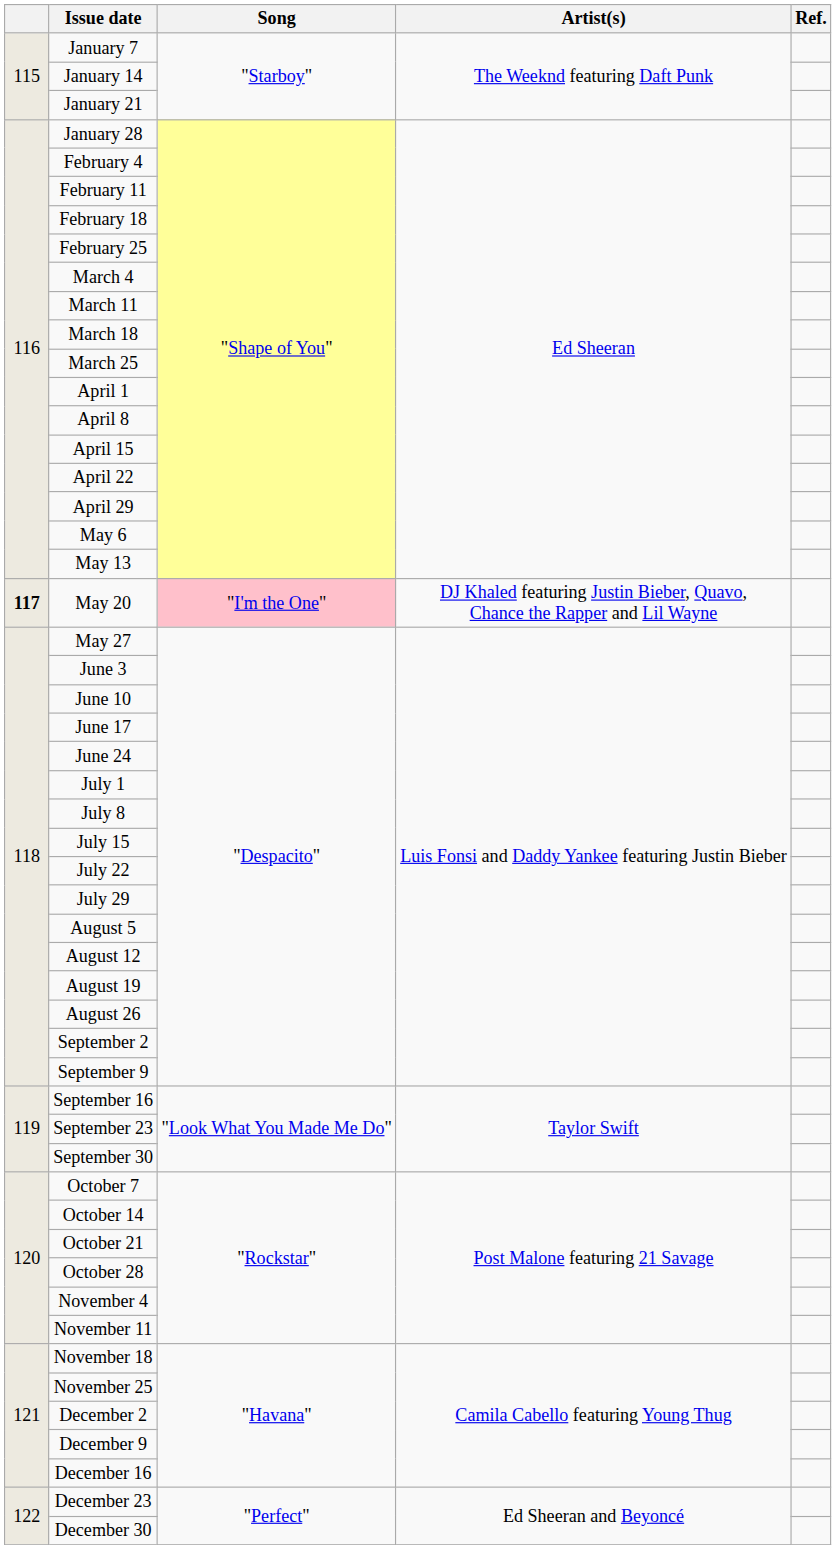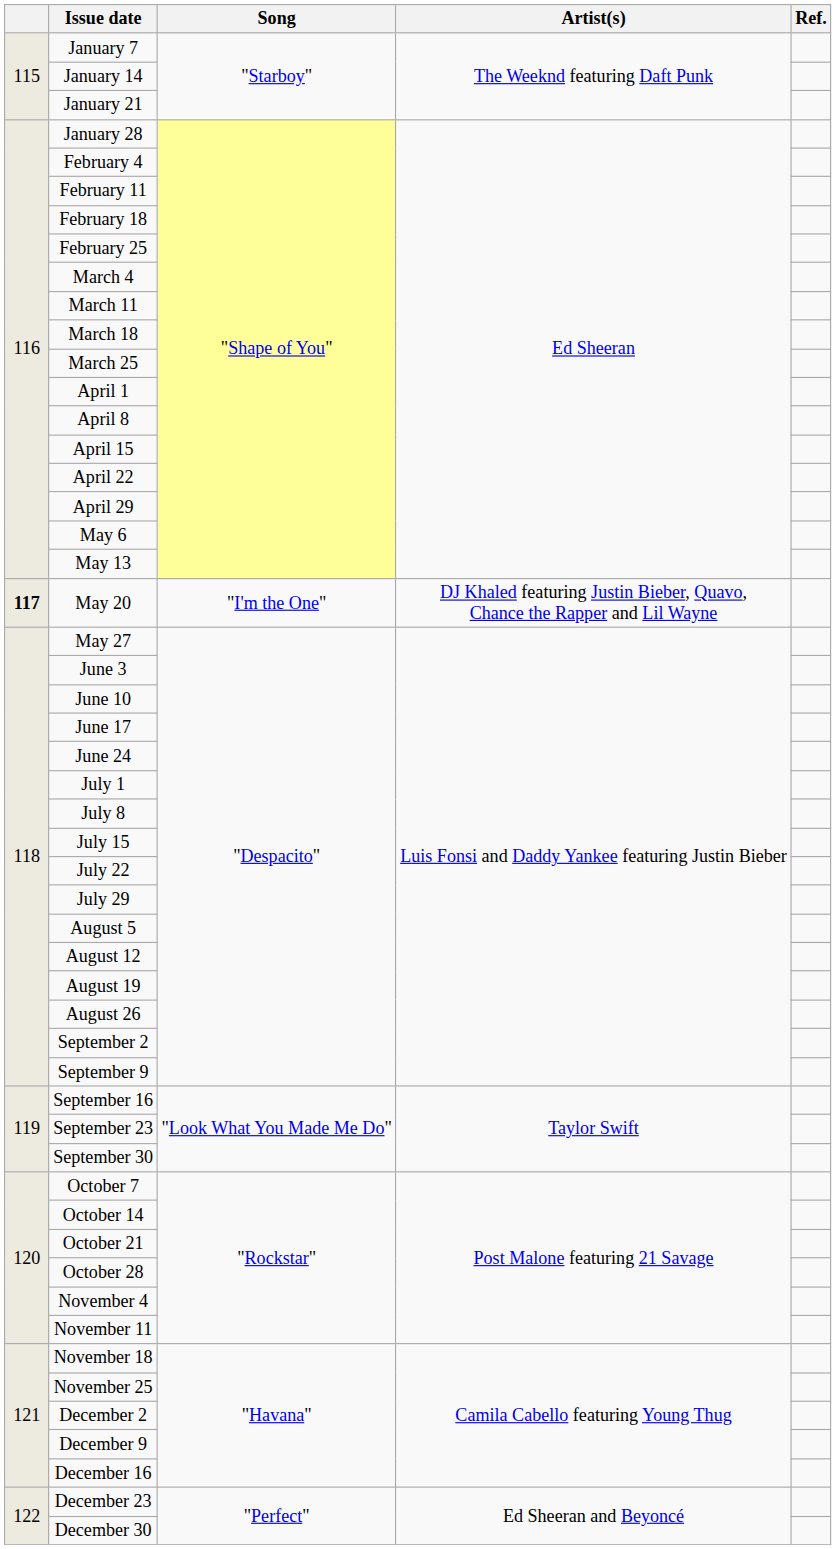(277, 602) pink background -> (277, 602) no background
